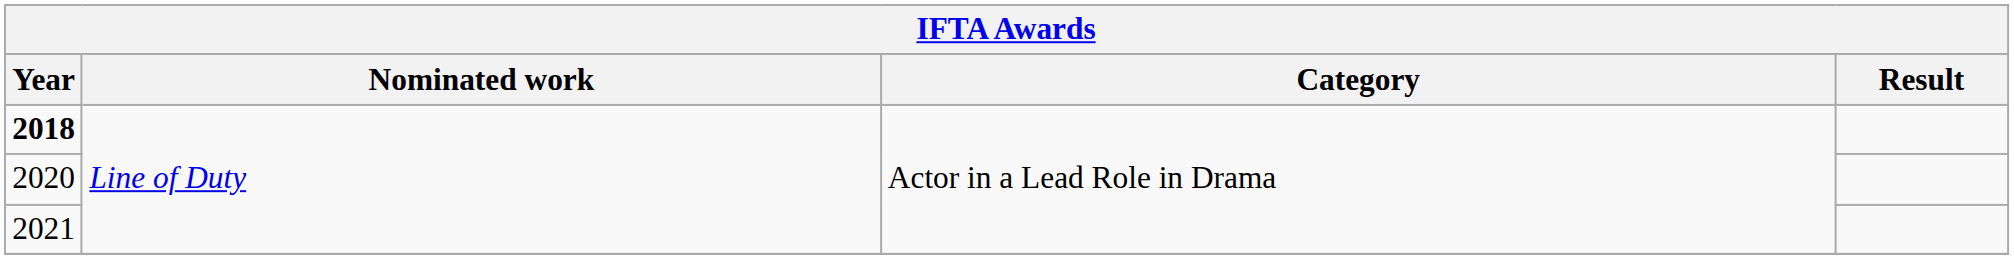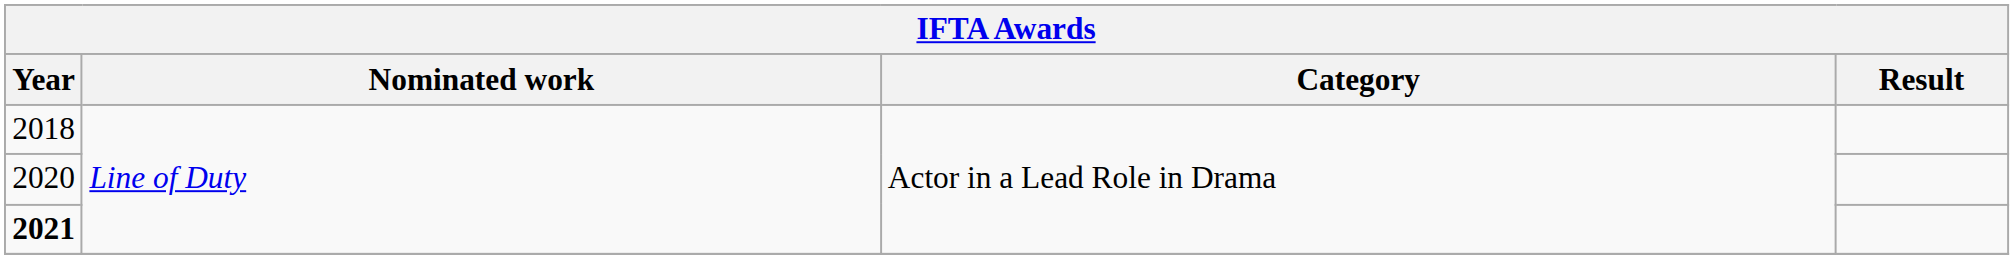(44, 128) bold -> (44, 128) normal
(44, 228) normal -> (44, 228) bold
